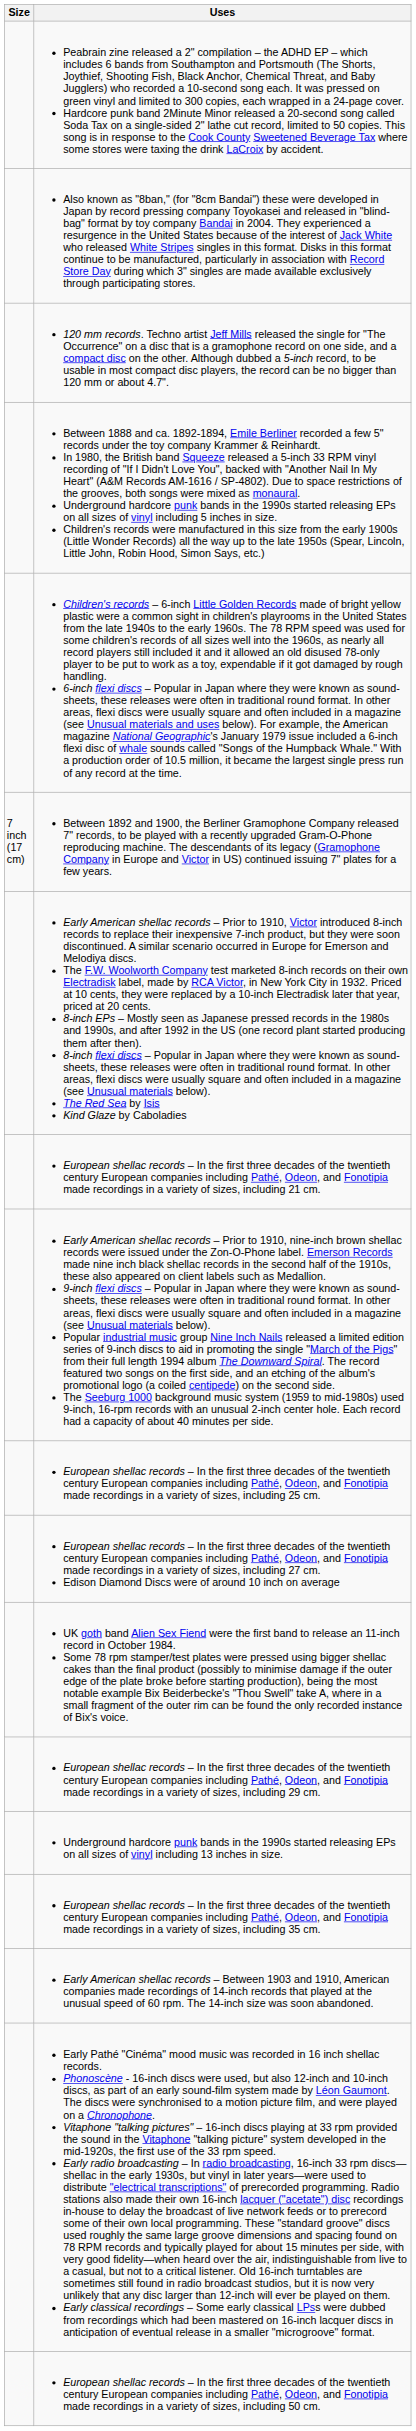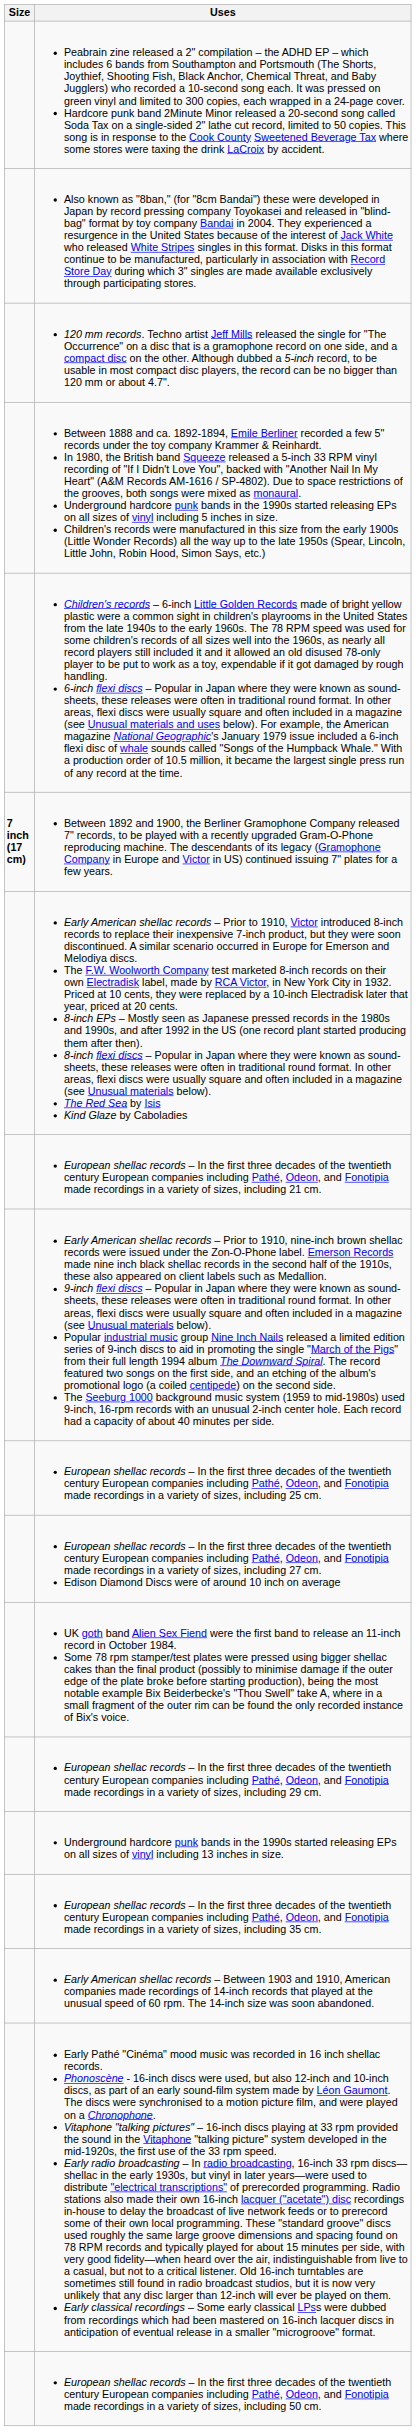(17, 841) normal -> (18, 841) bold
